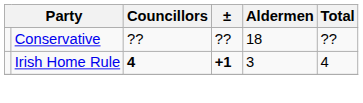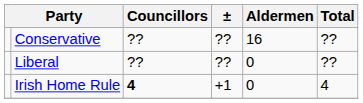(254, 39) 18 -> (254, 39) 16
+ row: (37, 62)
(223, 62) bold -> (223, 86) normal
(250, 62) 3 -> (250, 86) 0
